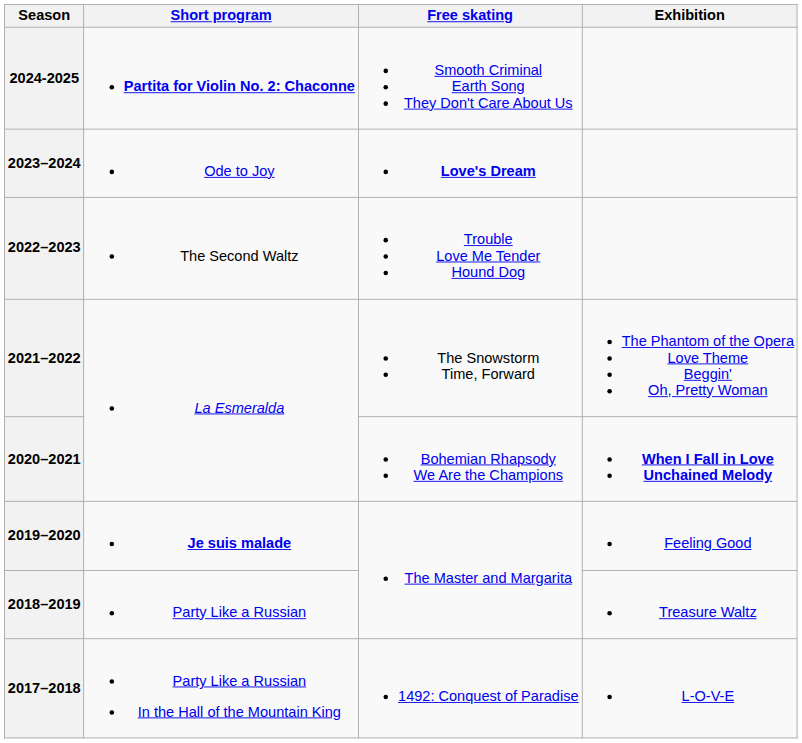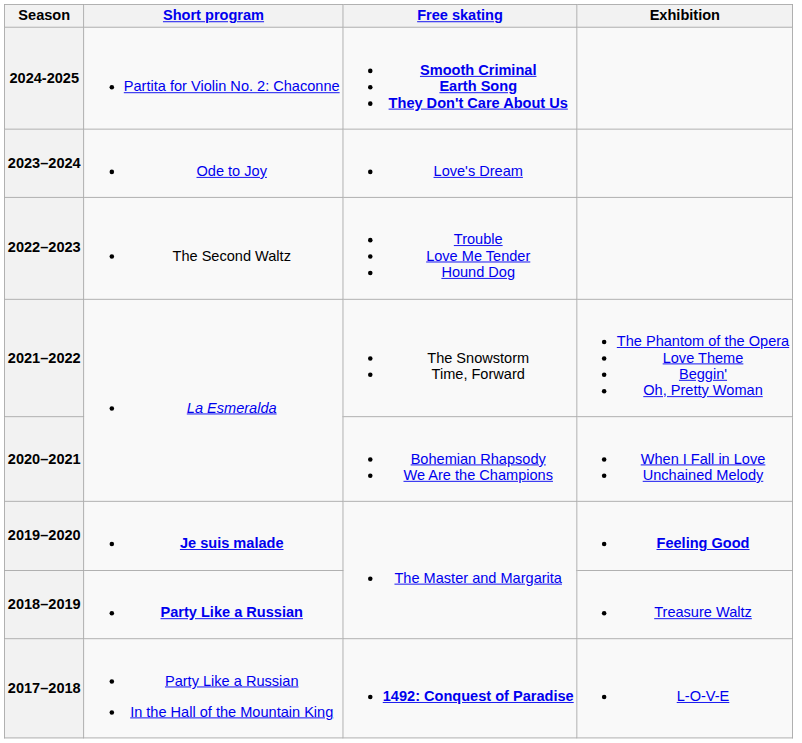(221, 86) bold -> (214, 86) normal
(470, 86) normal -> (460, 86) bold
(470, 171) bold -> (460, 171) normal
(690, 467) bold -> (685, 467) normal
(690, 544) normal -> (685, 544) bold
(221, 613) normal -> (214, 613) bold
(470, 697) normal -> (460, 697) bold
